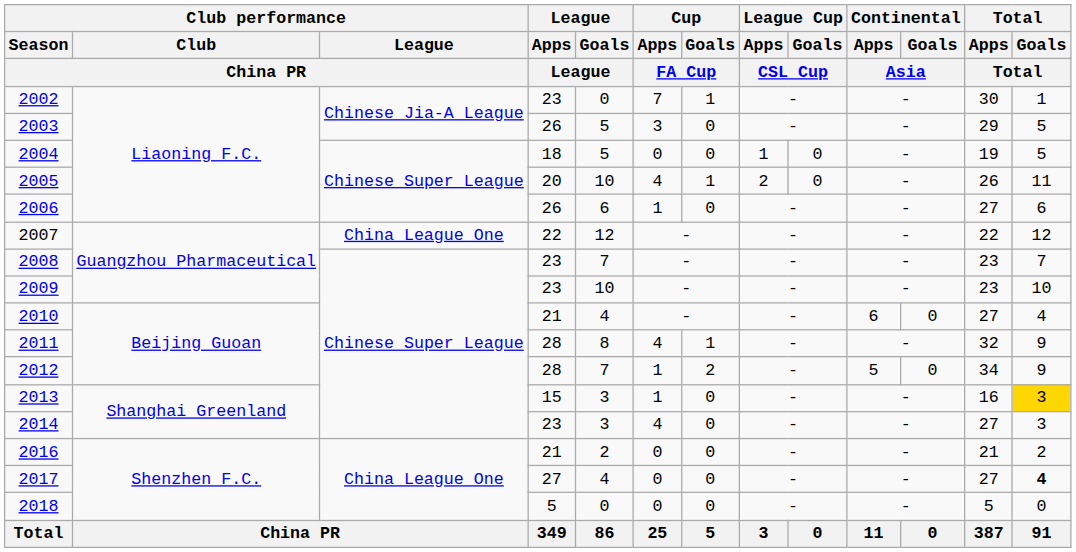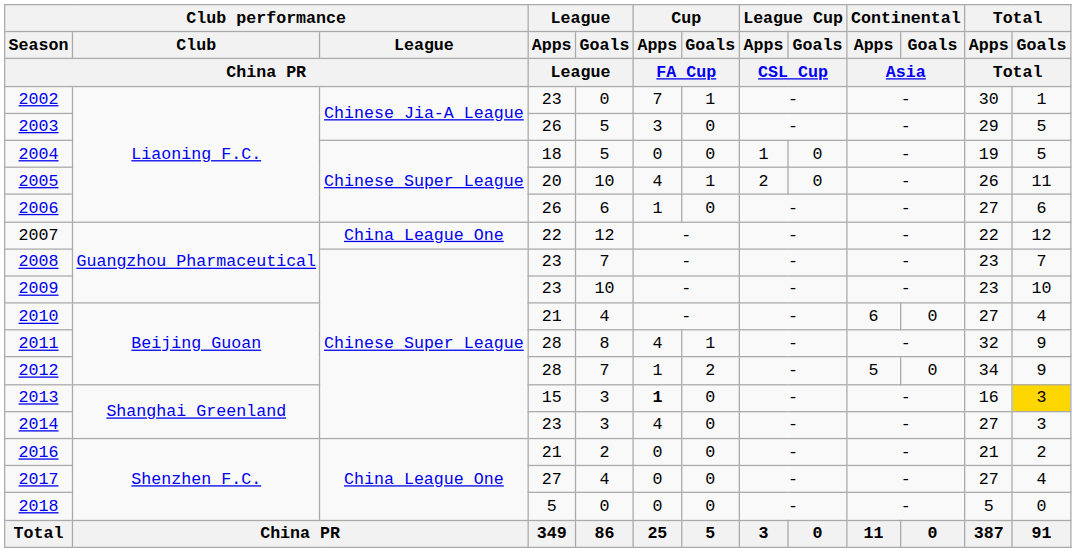(657, 398) normal -> (657, 398) bold
(1042, 479) bold -> (1042, 479) normal
